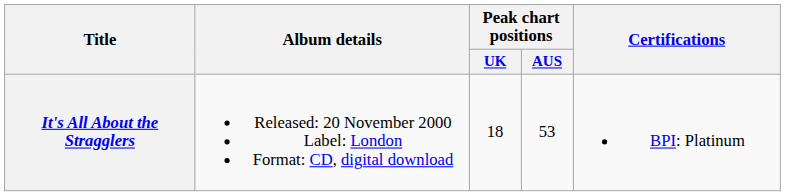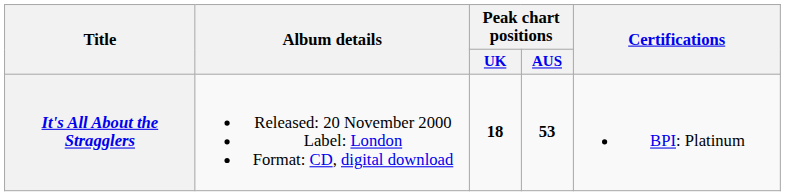(495, 132) normal -> (495, 132) bold
(547, 132) normal -> (547, 132) bold
